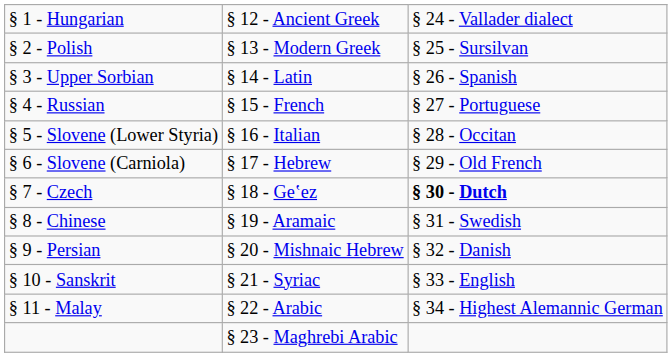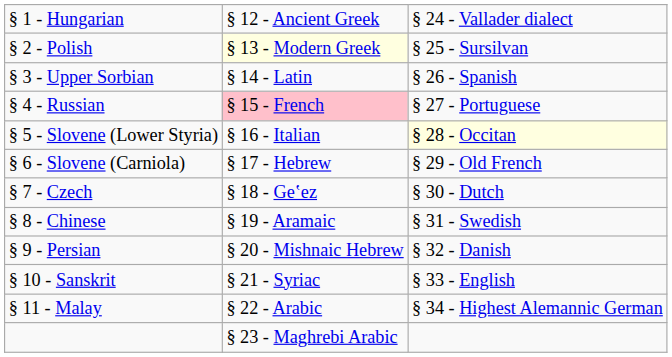(303, 47) no background -> (303, 47) lightyellow background
(275, 105) no background -> (275, 105) pink background
(464, 134) no background -> (464, 134) lightyellow background
(459, 192) bold -> (458, 192) normal
